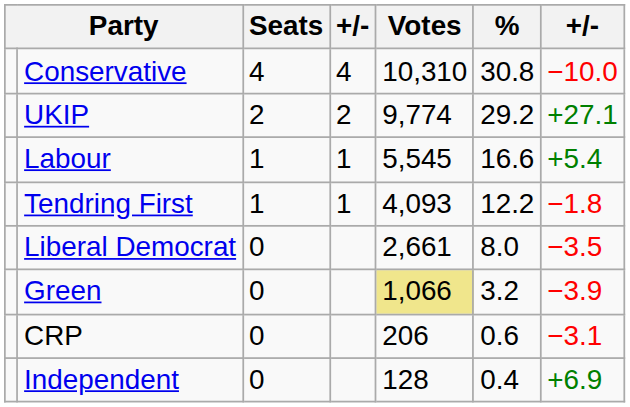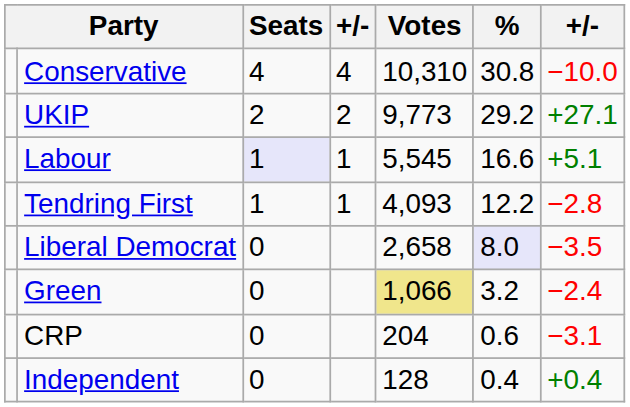(417, 114) 9,774 -> (417, 114) 9,773
(257, 159) no background -> (257, 159) lavender background
(575, 159) +5.4 -> (575, 159) +5.1
(575, 203) −1.8 -> (575, 203) −2.8
(417, 247) 2,661 -> (417, 247) 2,658
(500, 247) no background -> (500, 247) lavender background
(575, 291) −3.9 -> (575, 291) −2.4
(405, 335) 206 -> (405, 335) 204
(575, 379) +6.9 -> (575, 379) +0.4
